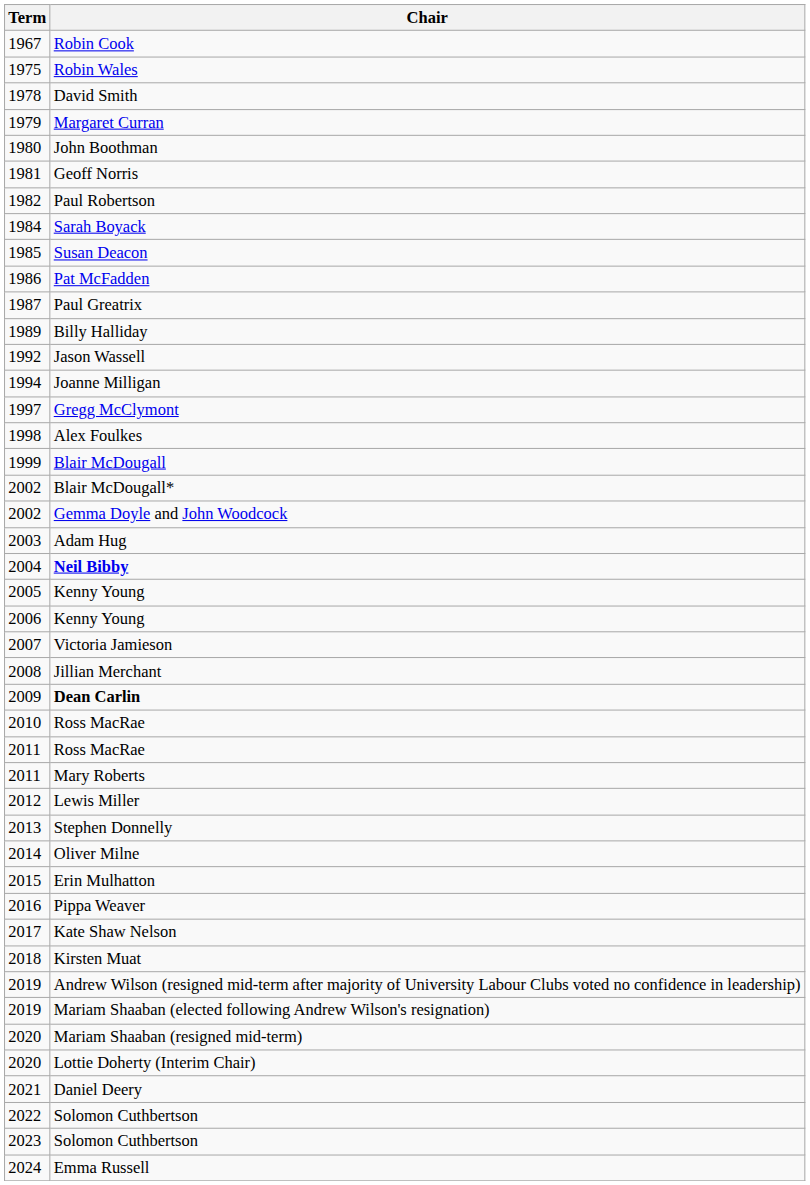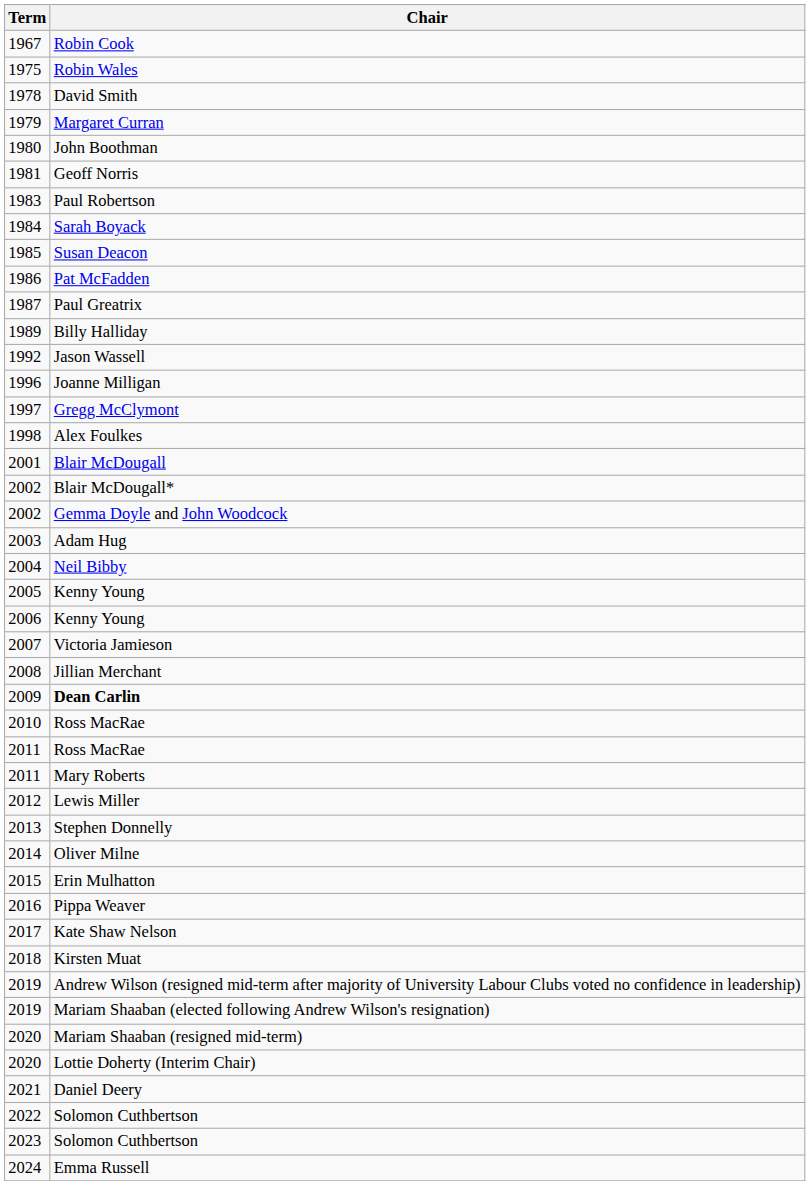(25, 200) 1982 -> (25, 200) 1983
(25, 383) 1994 -> (25, 383) 1996
(25, 461) 1999 -> (25, 461) 2001
(91, 566) bold -> (90, 566) normal
